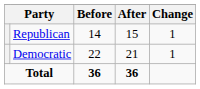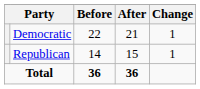rows swapped: (42, 53) <-> (41, 34)
